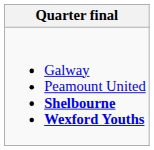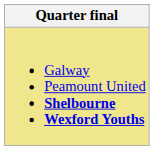(77, 95) no background -> (77, 95) khaki background
